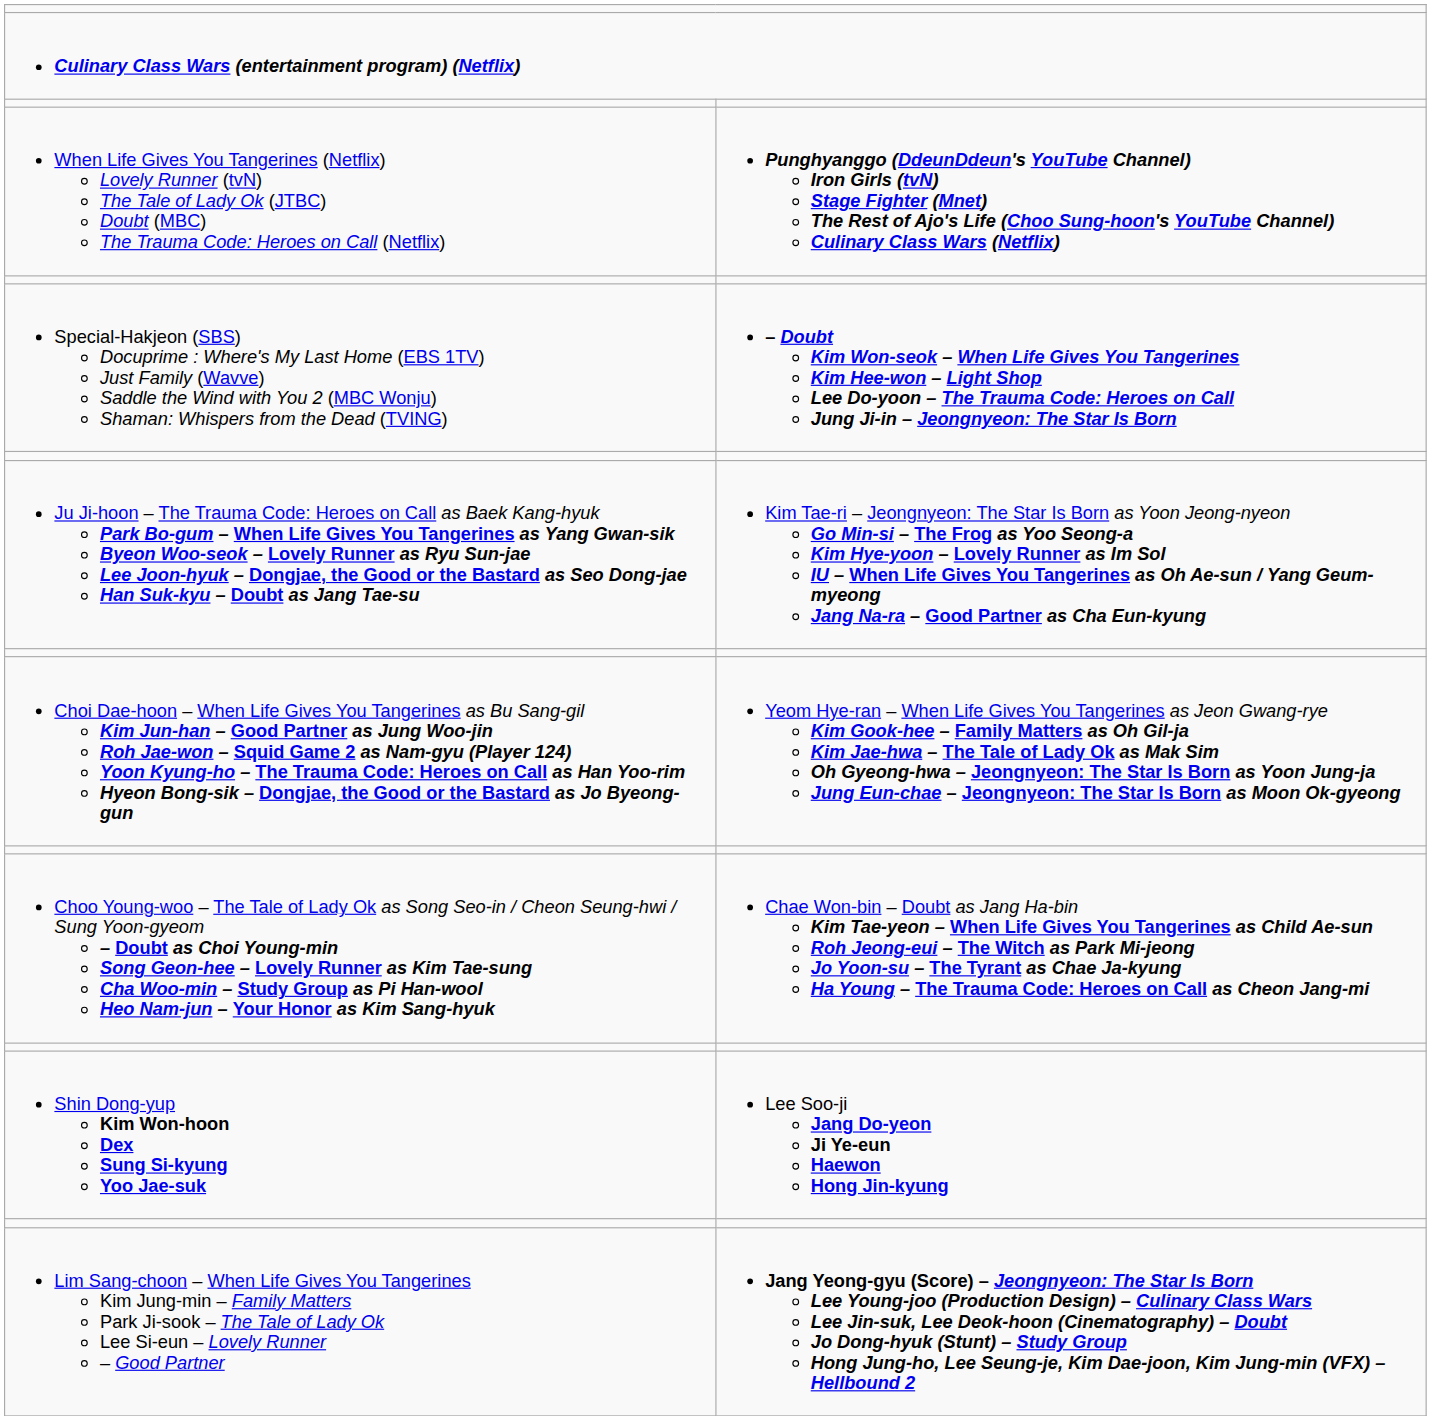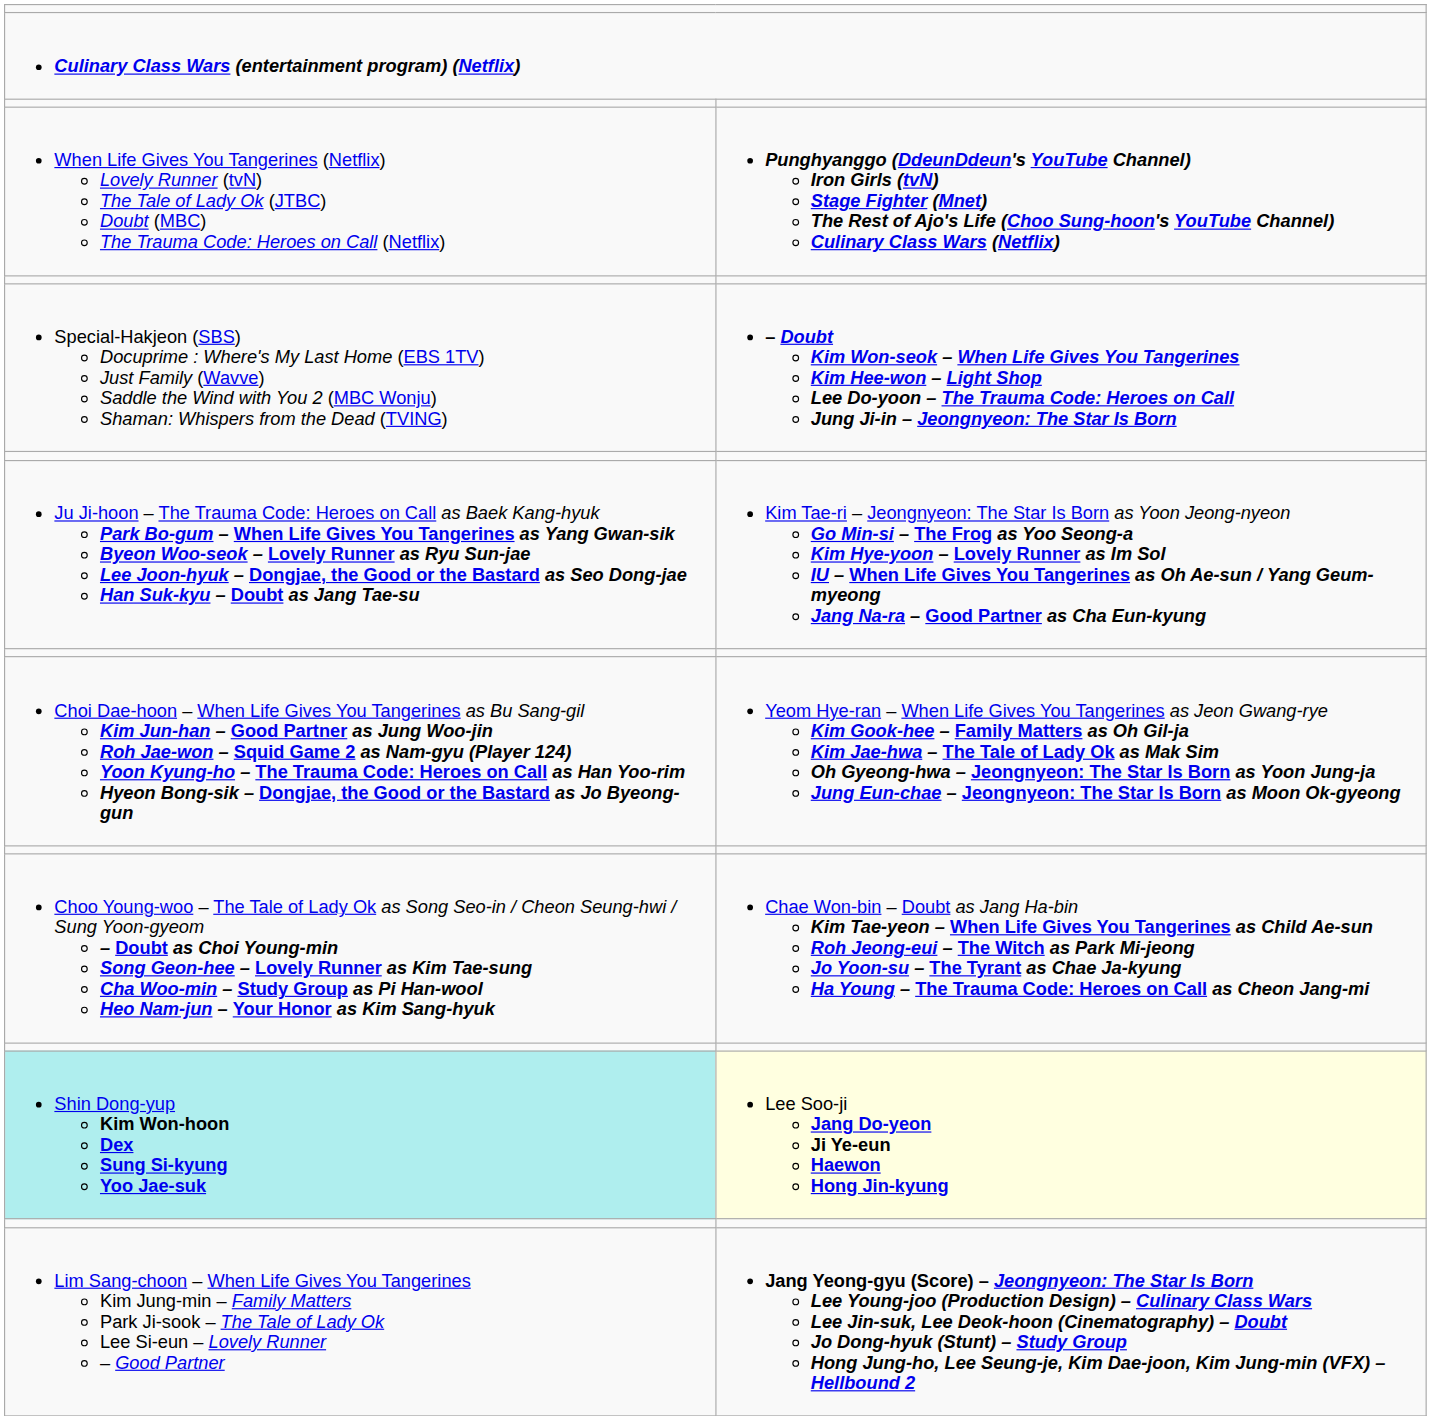(360, 1145) no background -> (360, 1145) paleturquoise background
(1071, 1145) no background -> (1071, 1145) lightyellow background
